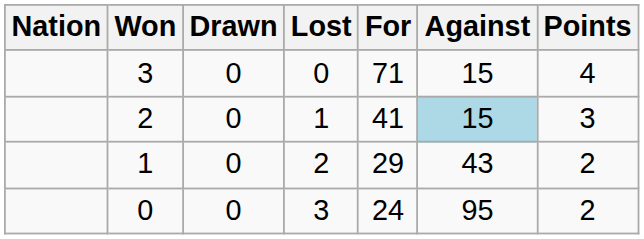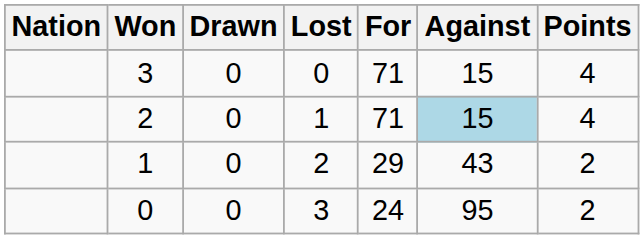(388, 118) 41 -> (388, 118) 71
(587, 118) 3 -> (587, 118) 4
